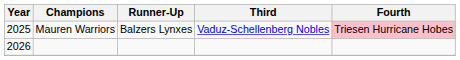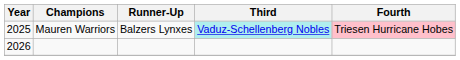(263, 30) no background -> (263, 30) paleturquoise background
